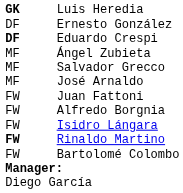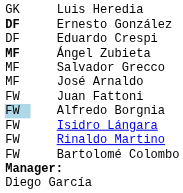(12, 10) bold -> (12, 10) normal
(12, 25) normal -> (12, 25) bold
(12, 39) bold -> (12, 39) normal
(12, 53) normal -> (12, 53) bold
(12, 111) no background -> (12, 111) lightblue background
(12, 140) bold -> (12, 140) normal
